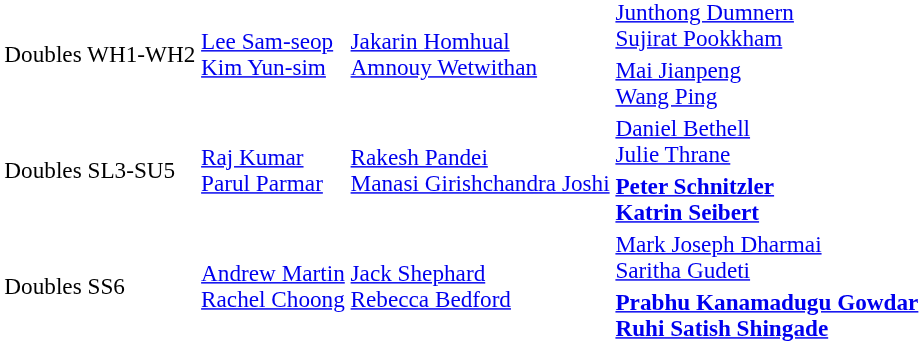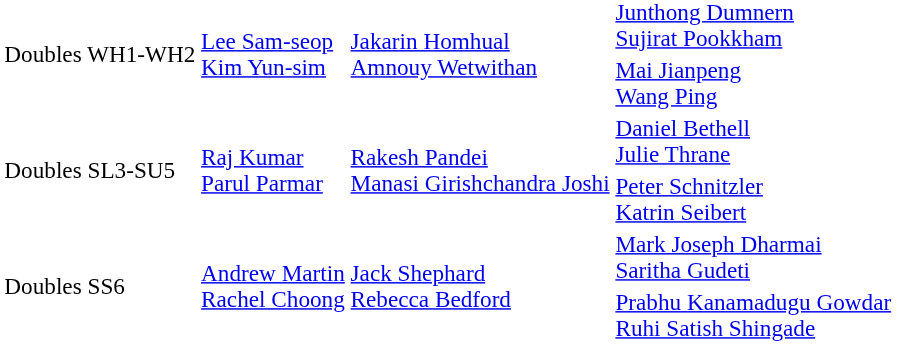(695, 199) bold -> (689, 199) normal
(767, 315) bold -> (753, 315) normal
